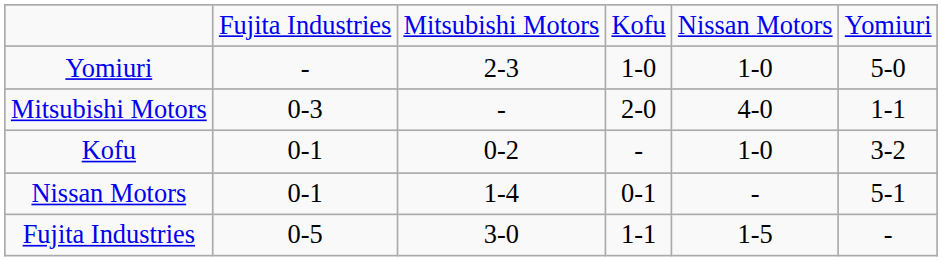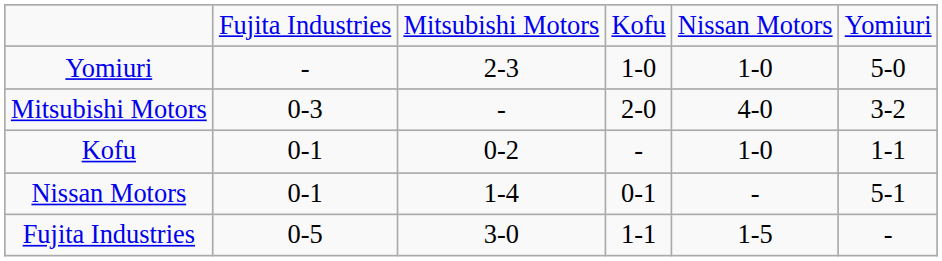(888, 109) 1-1 -> (888, 109) 3-2
(888, 151) 3-2 -> (888, 151) 1-1
